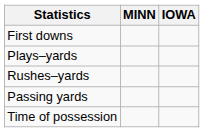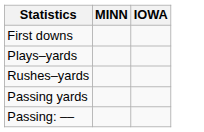+ row: (41, 116)
- row: (62, 116)
